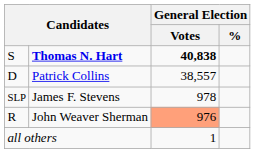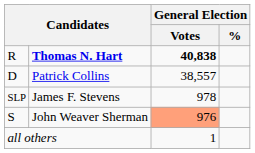(11, 55) S -> (12, 55) R
(12, 117) R -> (11, 117) S
